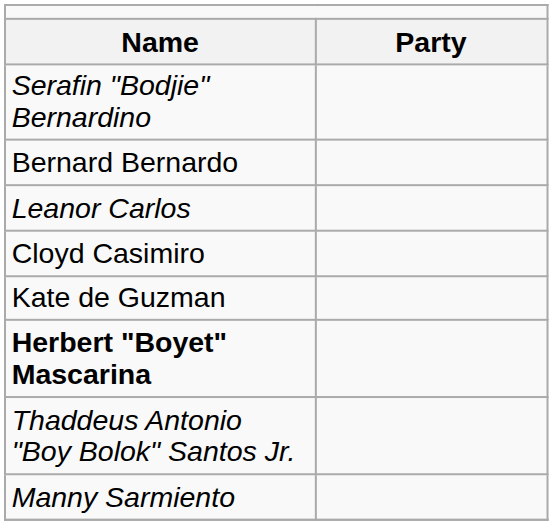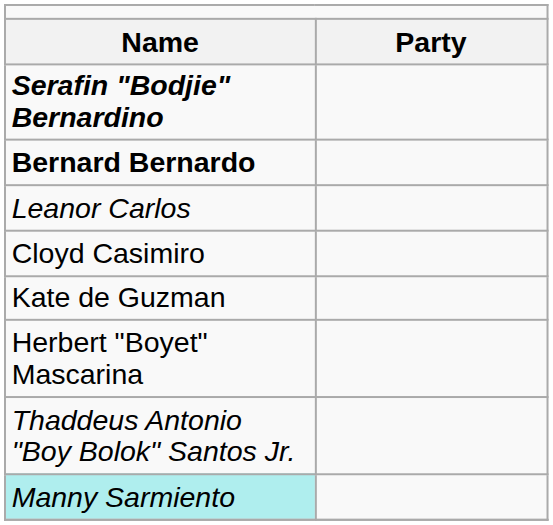(111, 102) normal -> (121, 102) bold
(125, 163) normal -> (134, 163) bold
(119, 359) bold -> (110, 359) normal
(123, 497) no background -> (123, 497) paleturquoise background
